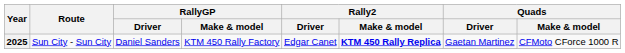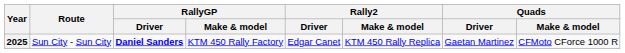(148, 41) normal -> (149, 41) bold
(391, 41) bold -> (392, 41) normal
